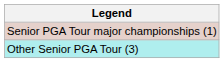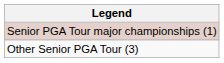(73, 49) paleturquoise background -> (73, 49) no background
